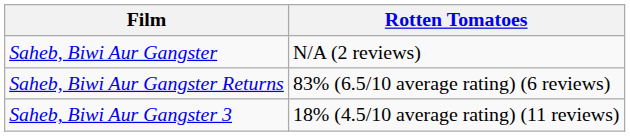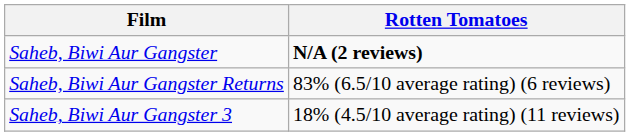(357, 51) normal -> (358, 51) bold
